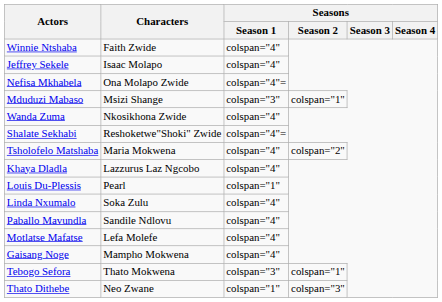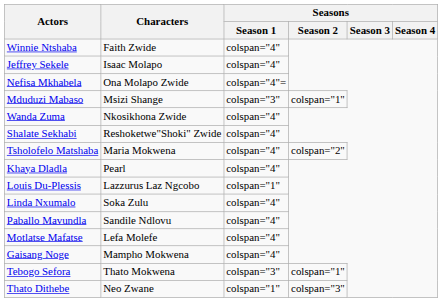(256, 133) colspan="4"= -> (253, 133) colspan="4"
(151, 168) Lazzurus Laz Ngcobo -> (114, 168) Pearl
(114, 185) Pearl -> (151, 185) Lazzurus Laz Ngcobo
